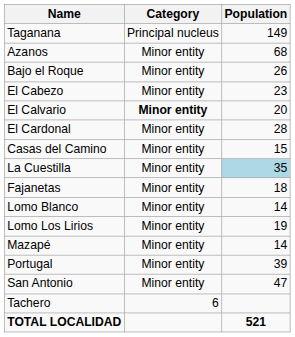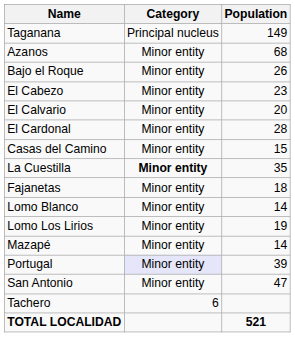(173, 110) bold -> (173, 110) normal
(173, 168) normal -> (173, 168) bold
(281, 168) lightblue background -> (281, 168) no background
(173, 264) no background -> (173, 264) lavender background
